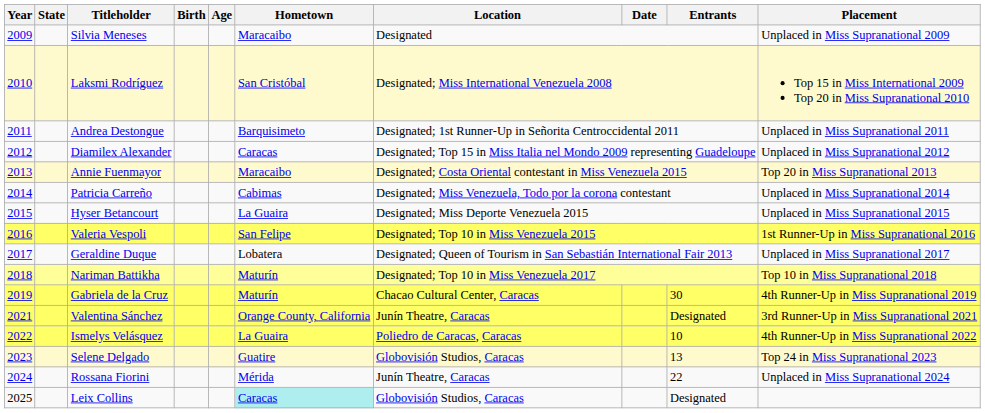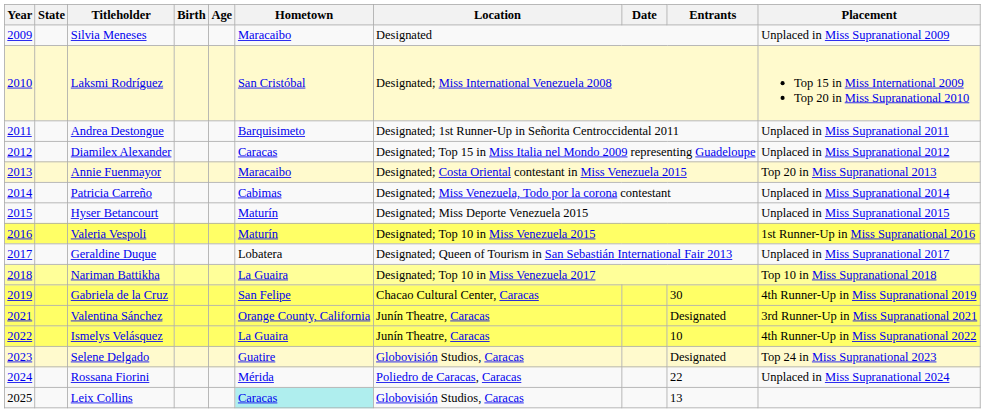(263, 213) La Guaira -> (258, 213) Maturín
(264, 233) San Felipe -> (258, 233) Maturín
(258, 274) Maturín -> (263, 274) La Guaira
(258, 295) Maturín -> (264, 295) San Felipe
(449, 336) Poliedro de Caracas, Caracas -> (433, 336) Junín Theatre, Caracas
(676, 357) 13 -> (698, 357) Designated
(433, 377) Junín Theatre, Caracas -> (449, 377) Poliedro de Caracas, Caracas
(698, 398) Designated -> (676, 398) 13
